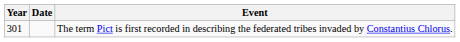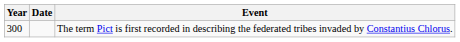(14, 28) 301 -> (14, 28) 300
